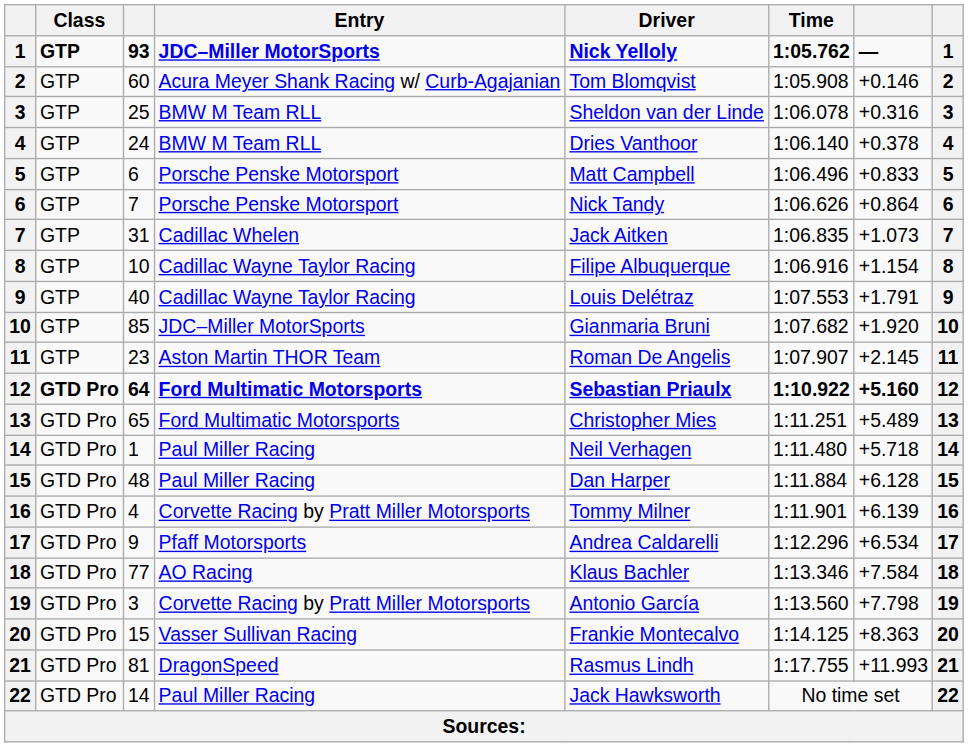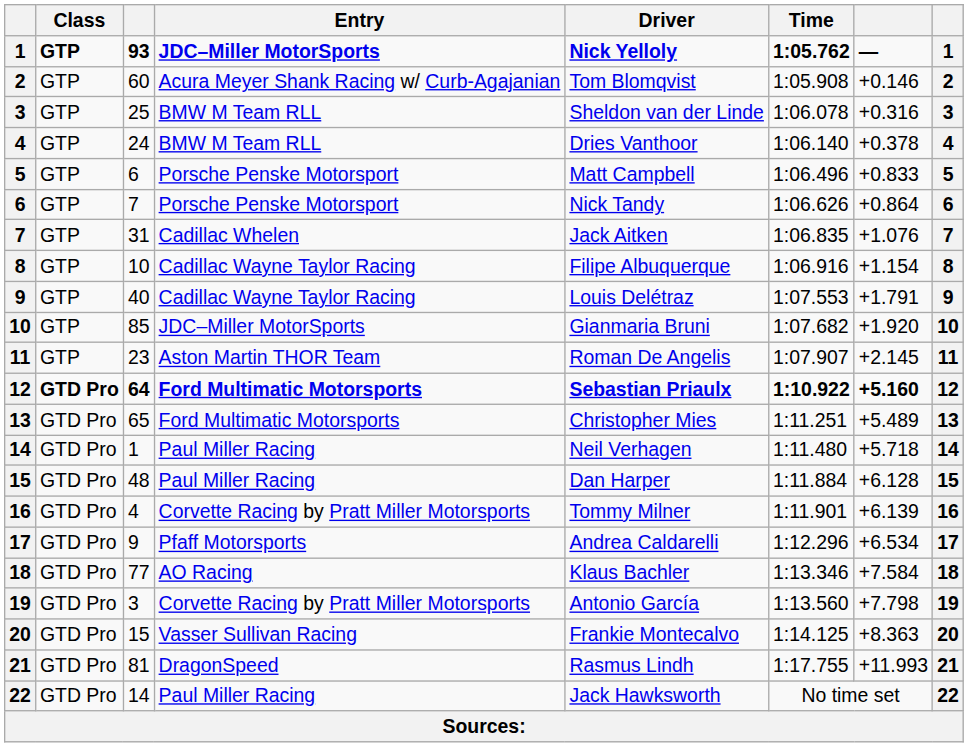(889, 235) +1.073 -> (889, 235) +1.076
